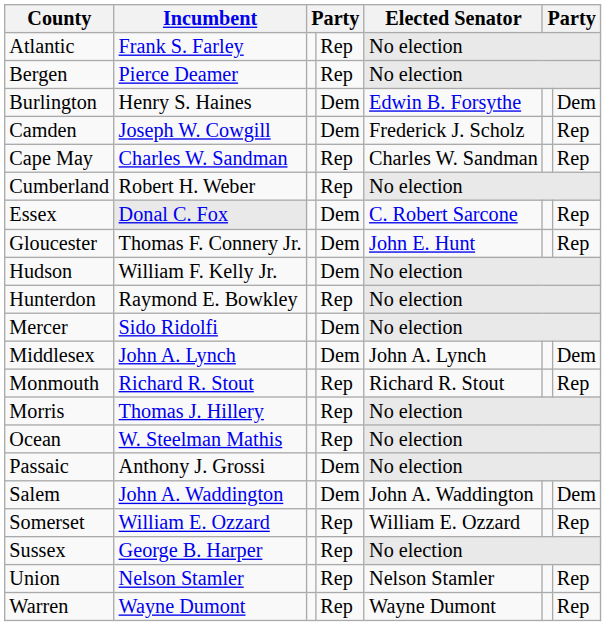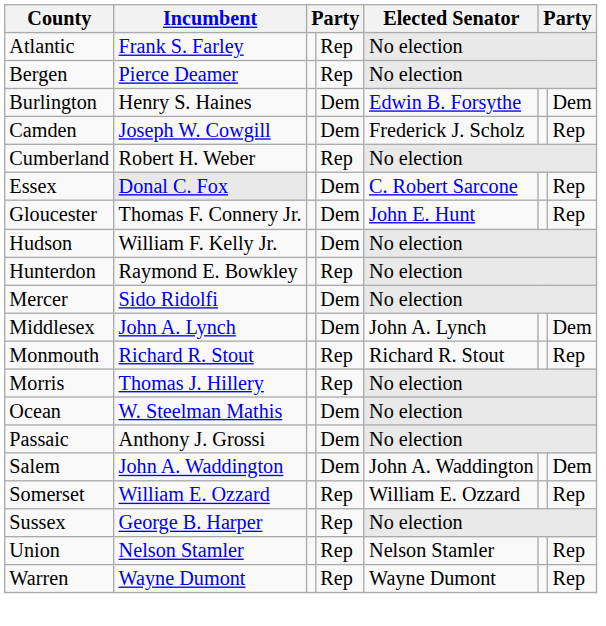- row: (51, 158)
(337, 438) Rep -> (340, 410) Dem
